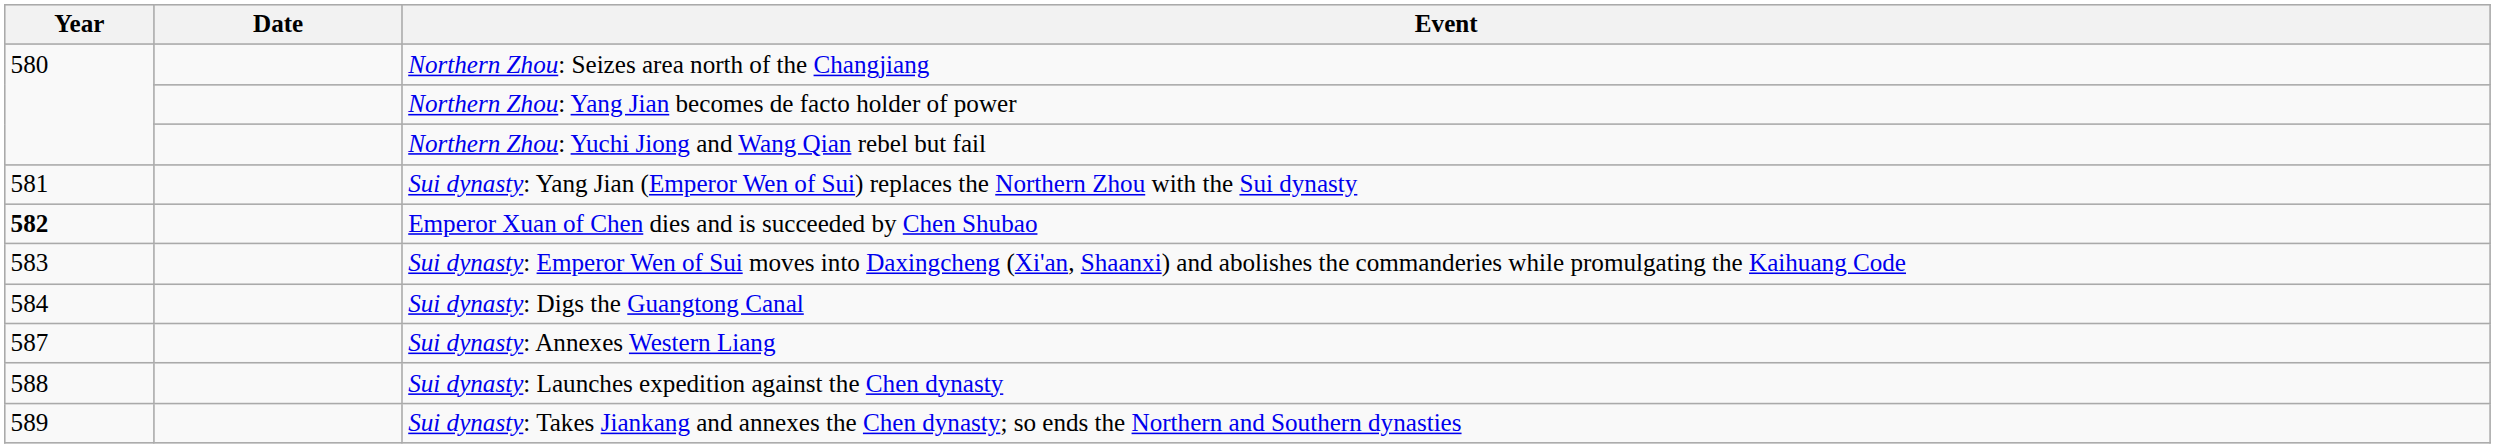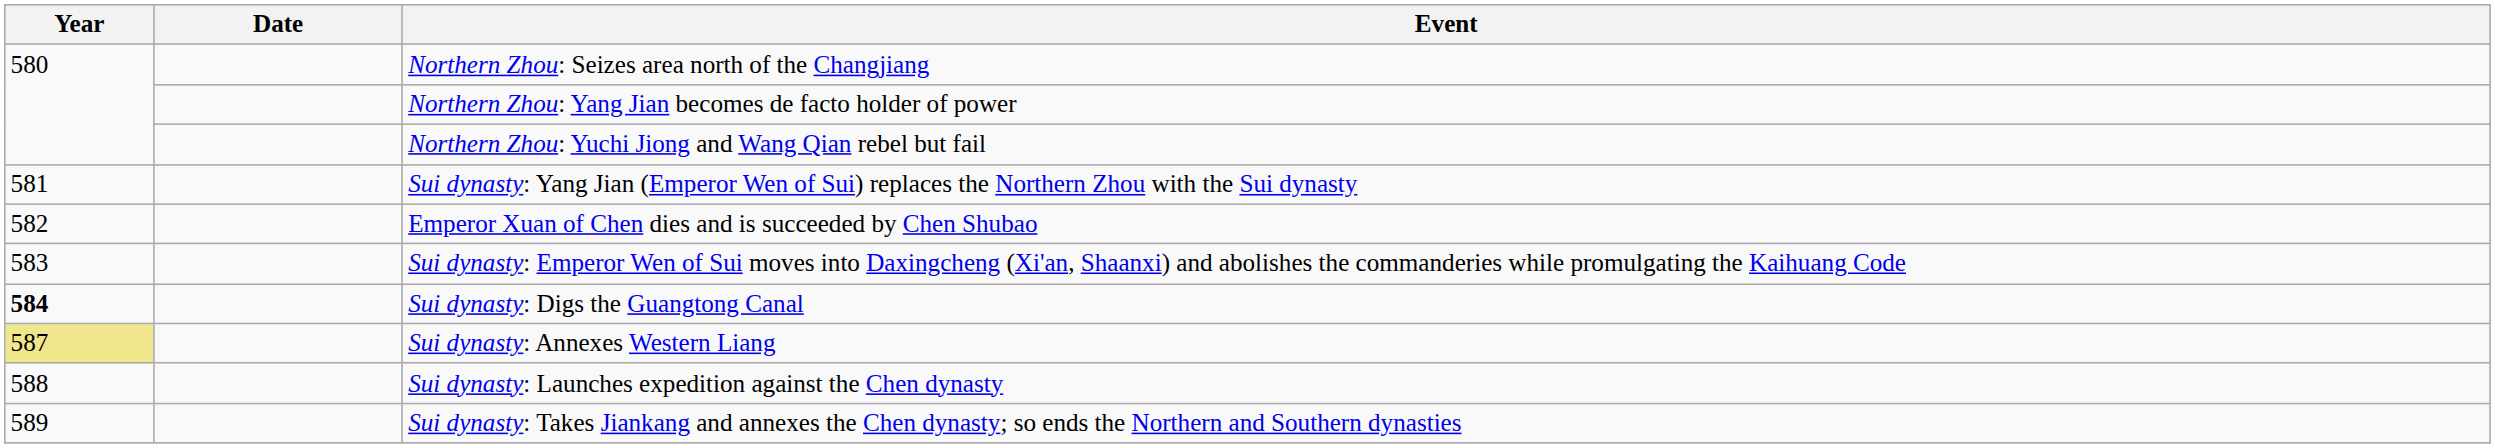(29, 223) bold -> (29, 223) normal
(29, 303) normal -> (29, 303) bold
(29, 343) no background -> (29, 343) khaki background
